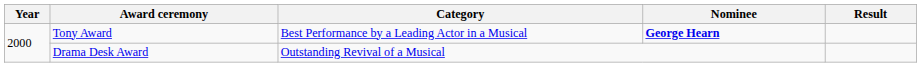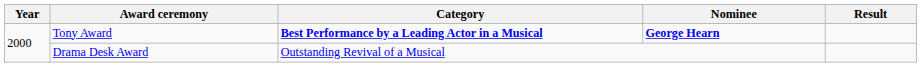(404, 33) normal -> (412, 33) bold
